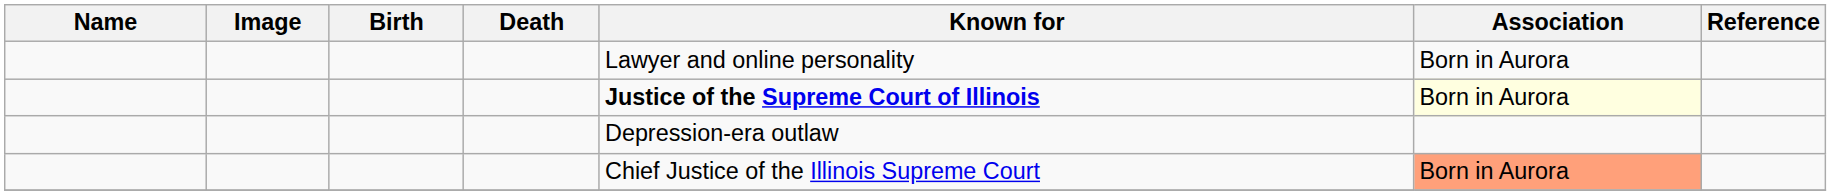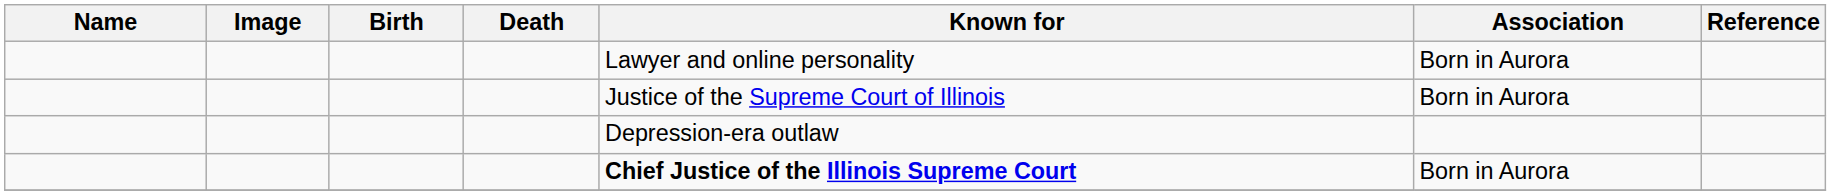(822, 97) bold -> (805, 97) normal
(1494, 97) lightyellow background -> (1494, 97) no background
(823, 171) normal -> (841, 171) bold
(1494, 171) lightsalmon background -> (1494, 171) no background
